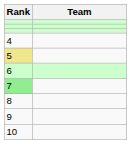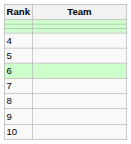(9, 55) khaki background -> (9, 55) no background
(9, 86) lightgreen background -> (9, 86) no background
